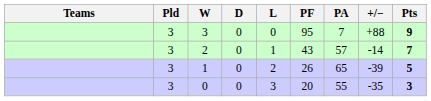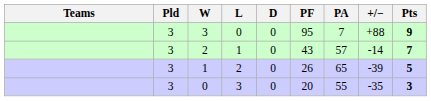columns swapped: (239, 13) <-> (273, 13)
